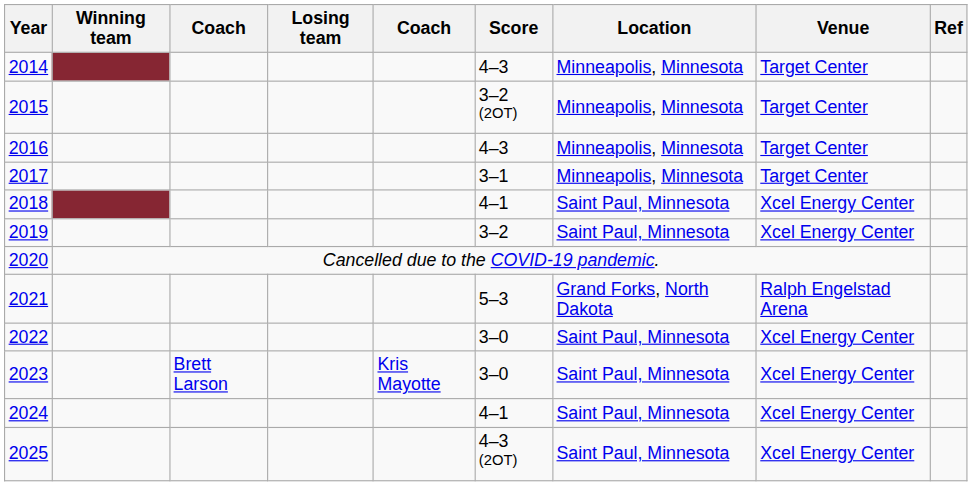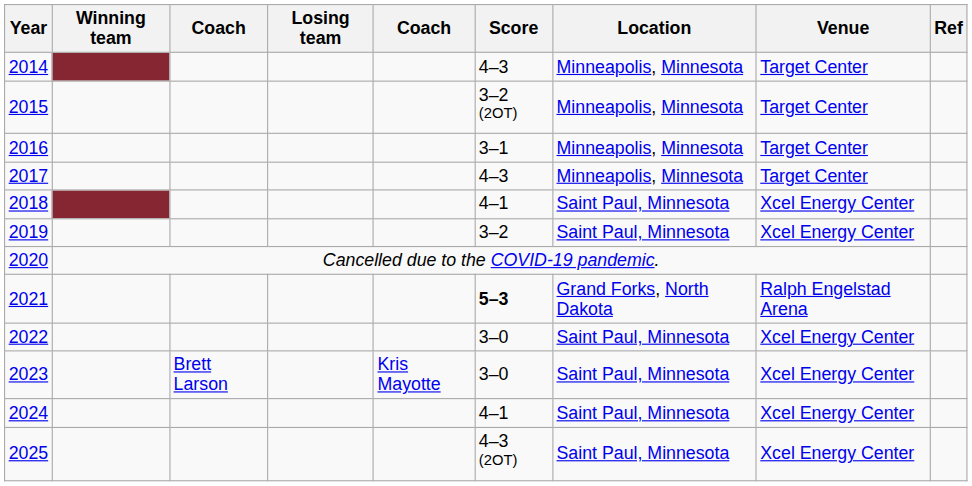(494, 147) 4–3 -> (494, 147) 3–1
(494, 176) 3–1 -> (494, 176) 4–3
(494, 298) normal -> (494, 298) bold
